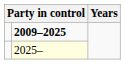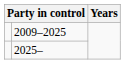(40, 31) bold -> (40, 31) normal
(28, 50) lightyellow background -> (28, 50) no background
